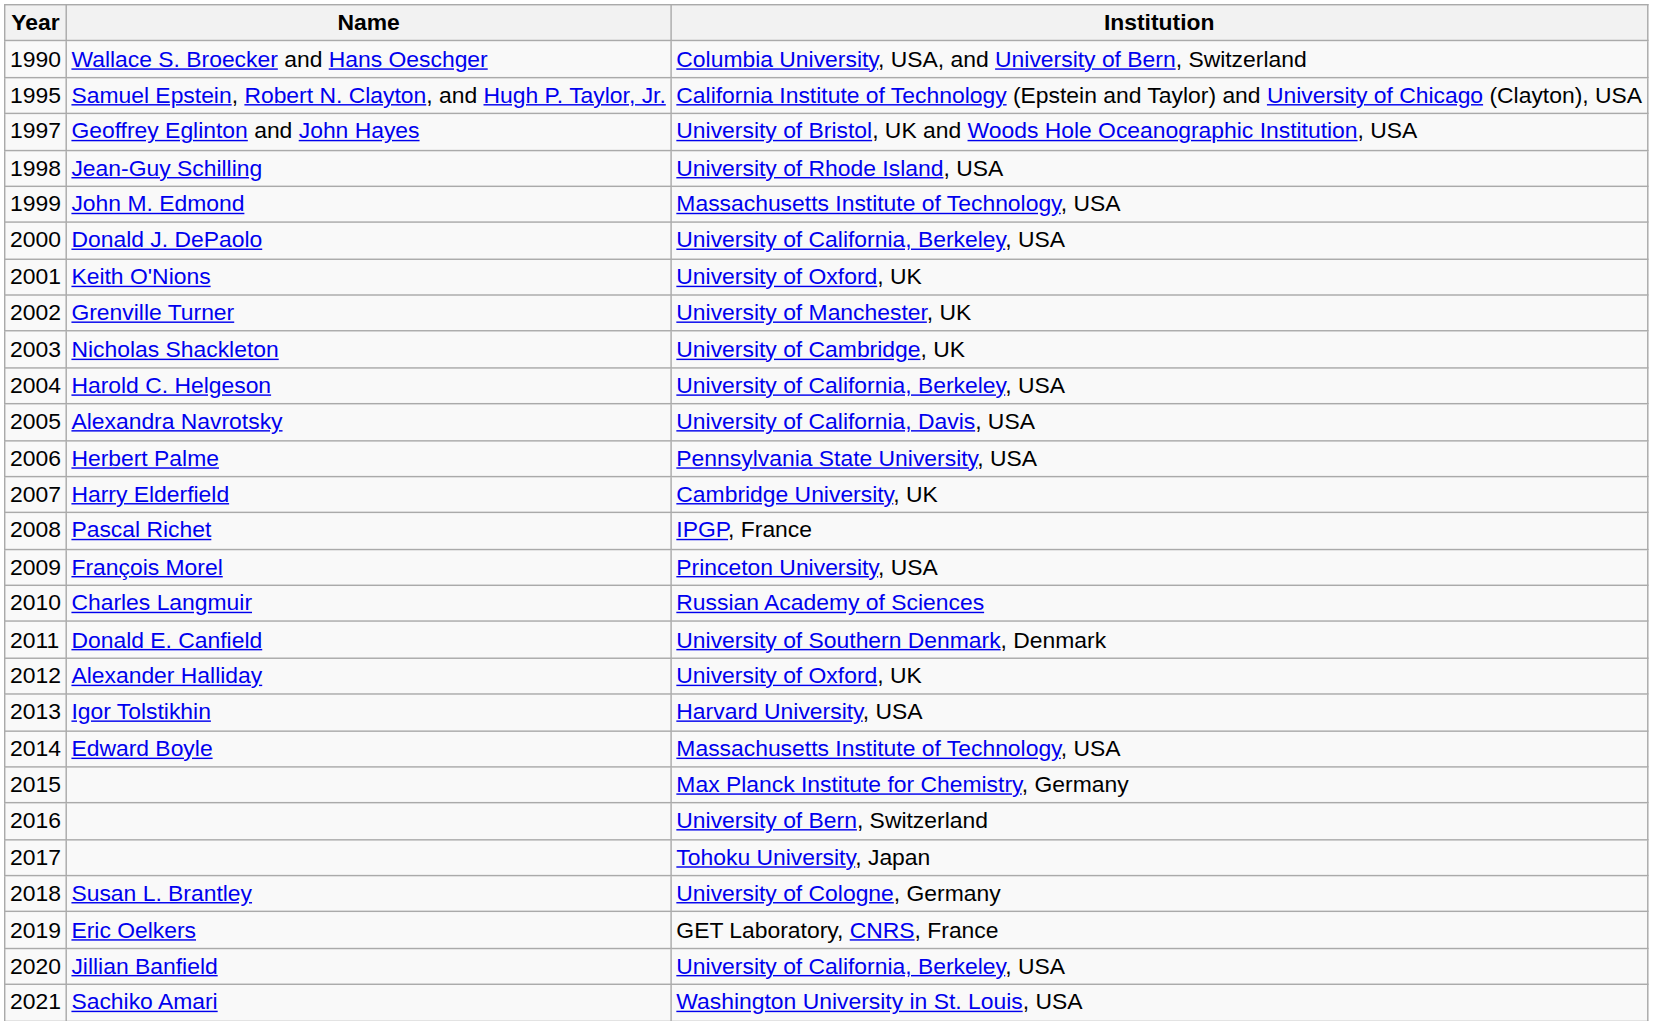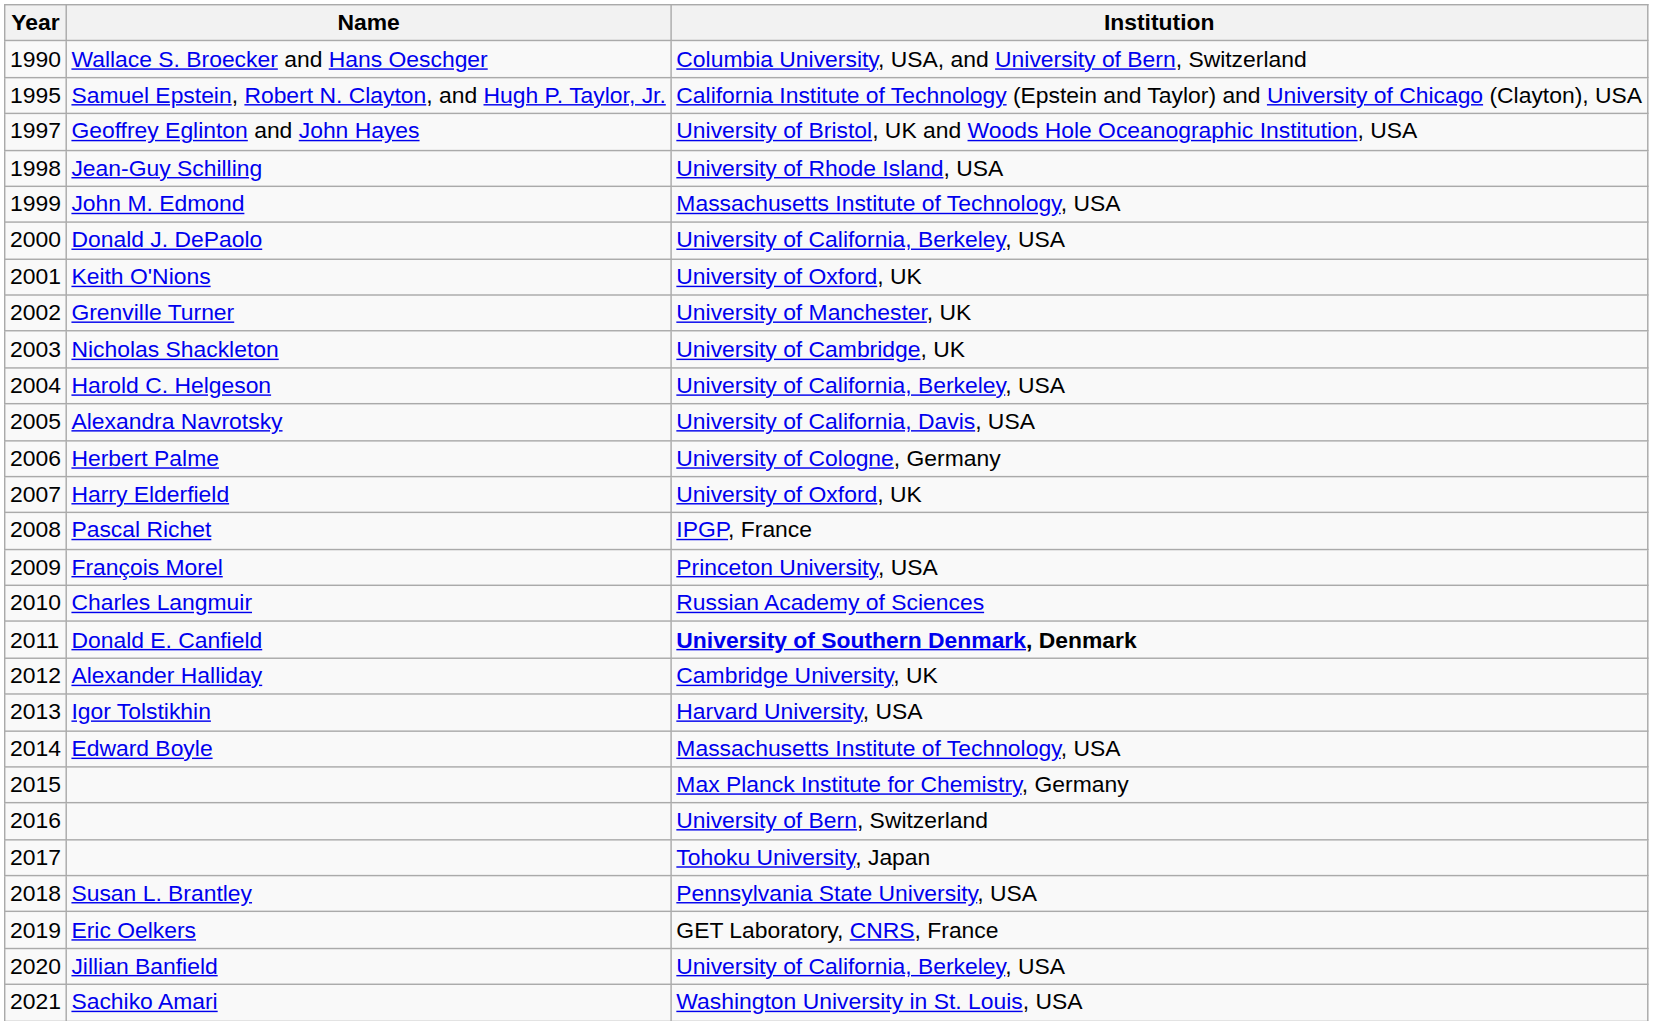(857, 458) Pennsylvania State University, USA -> (838, 458) University of Cologne, Germany
(807, 494) Cambridge University, UK -> (799, 494) University of Oxford, UK
(891, 639) normal -> (906, 639) bold
(799, 675) University of Oxford, UK -> (807, 675) Cambridge University, UK
(838, 893) University of Cologne, Germany -> (857, 893) Pennsylvania State University, USA
